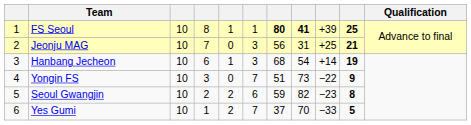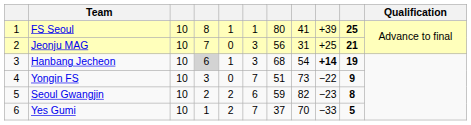(279, 29) bold -> (279, 29) normal
(304, 29) bold -> (304, 29) normal
(206, 62) no background -> (206, 62) lightgrey background
(328, 62) normal -> (328, 62) bold
